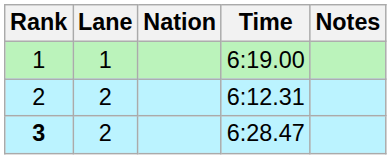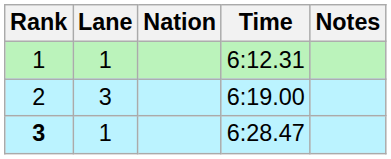(266, 60) 6:19.00 -> (266, 60) 6:12.31
(105, 97) 2 -> (105, 97) 3
(266, 97) 6:12.31 -> (266, 97) 6:19.00
(105, 134) 2 -> (105, 134) 1
